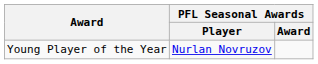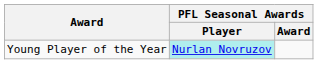(222, 49) no background -> (222, 49) paleturquoise background
